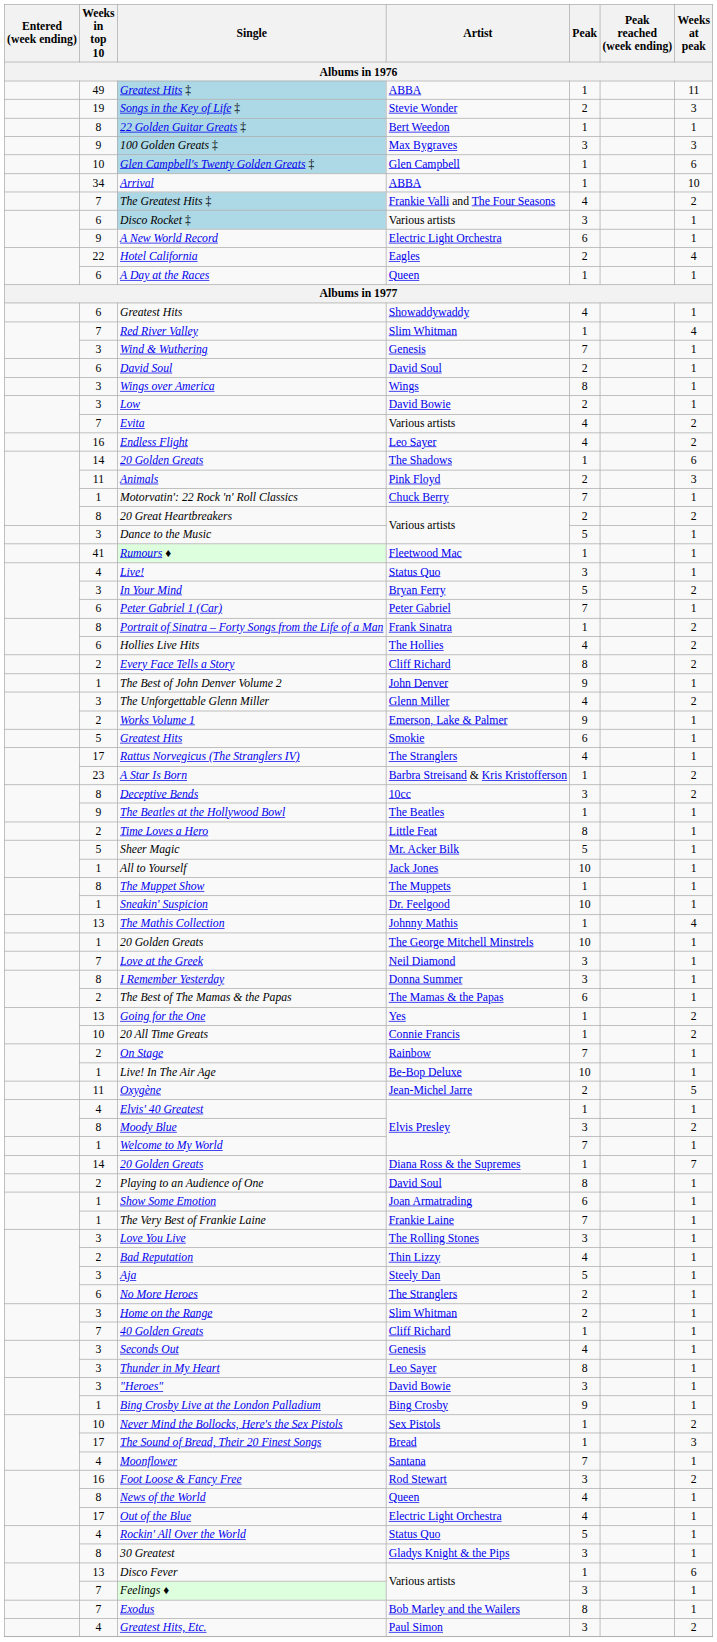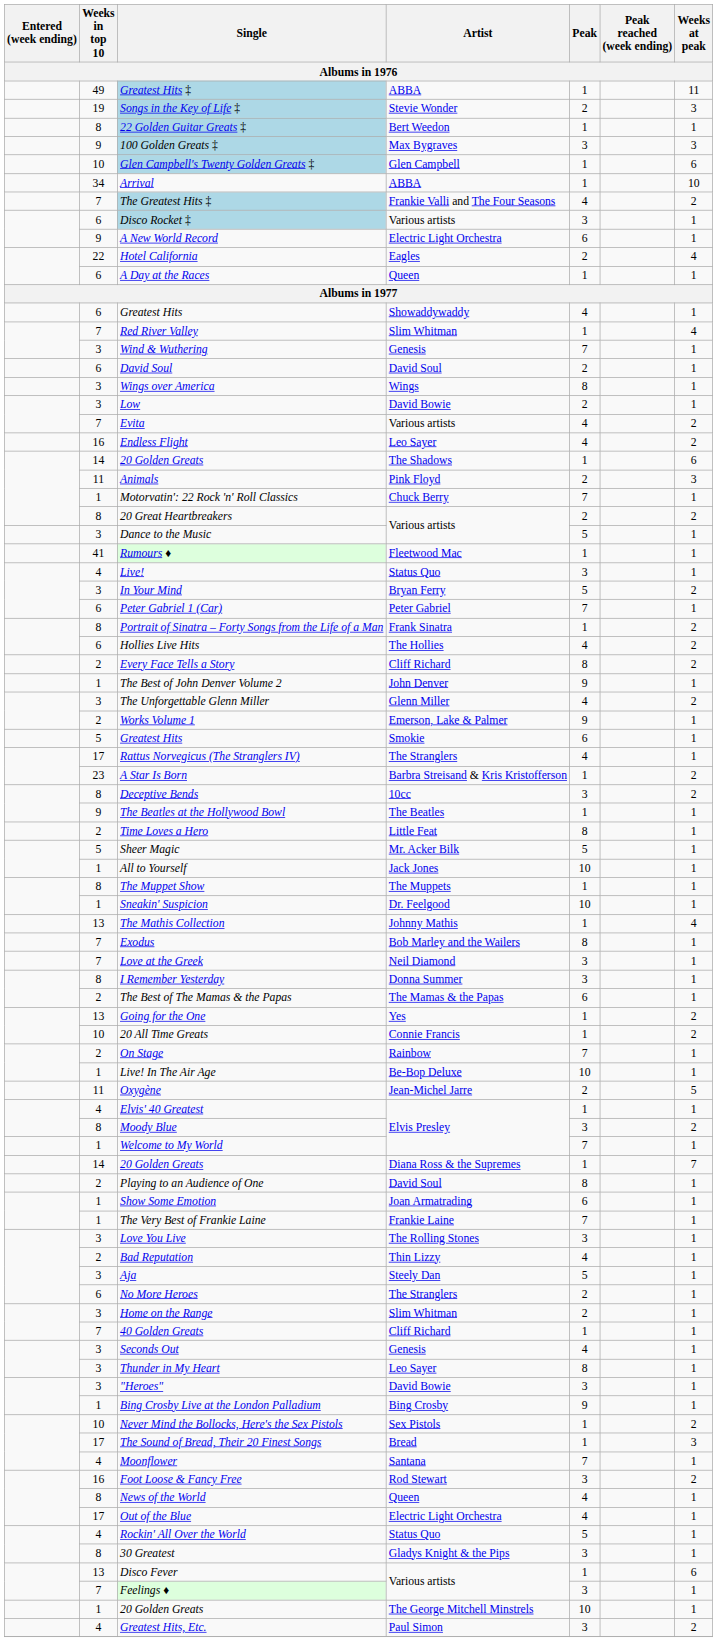rows swapped: (137, 1609) <-> (162, 942)
